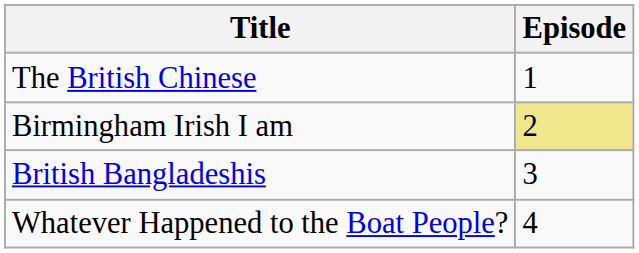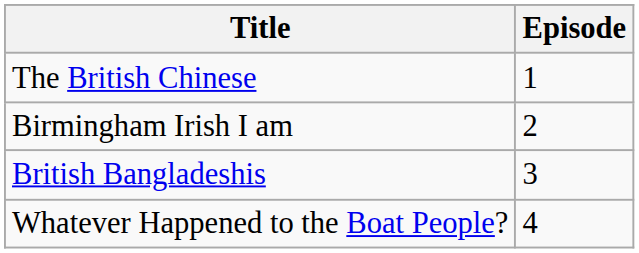(530, 125) khaki background -> (530, 125) no background
